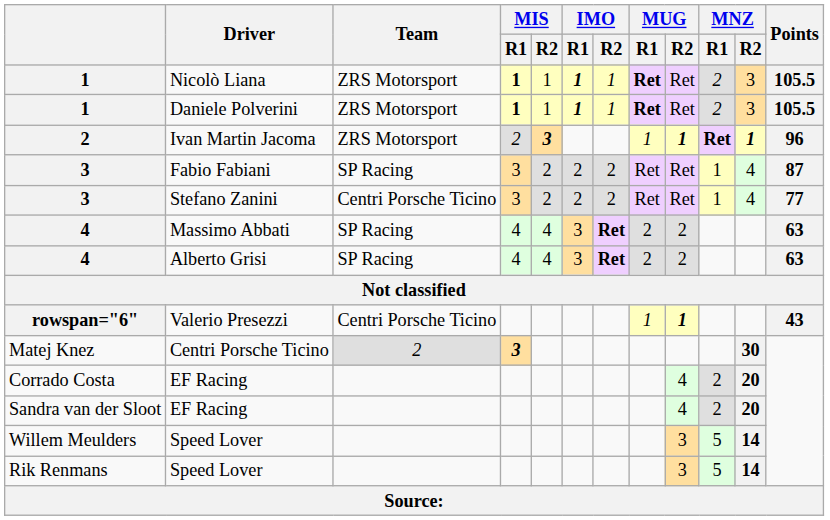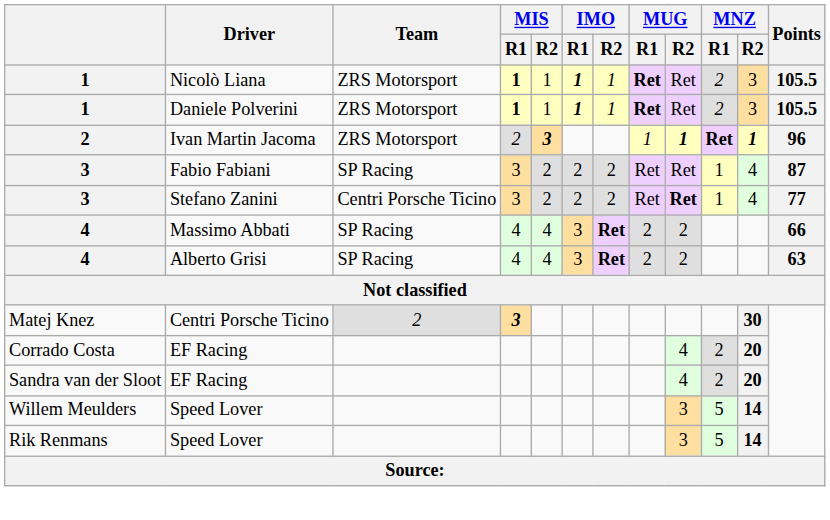(682, 199) normal -> (683, 199) bold
(795, 229) 63 -> (797, 229) 66
- row: (85, 319)
